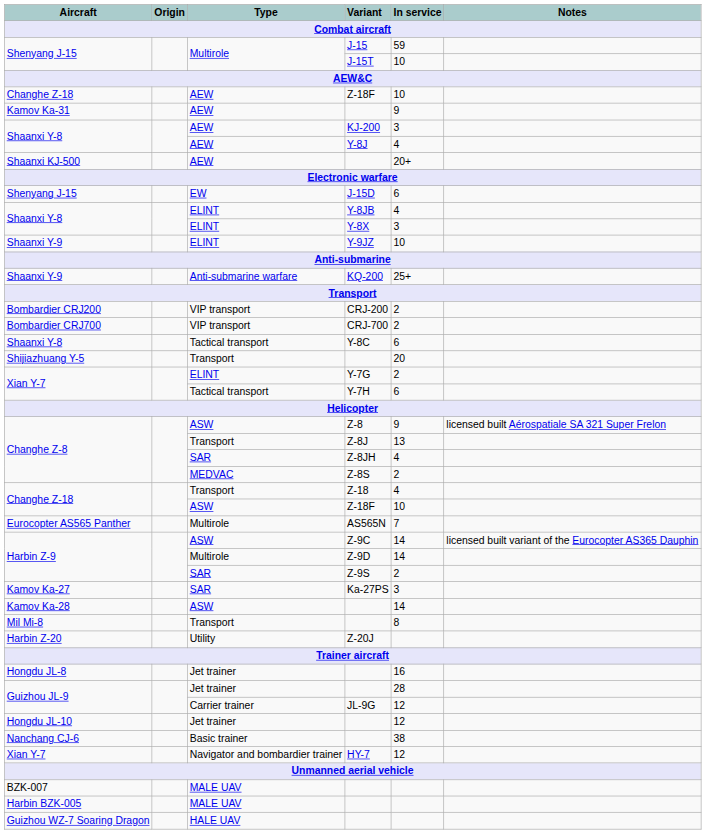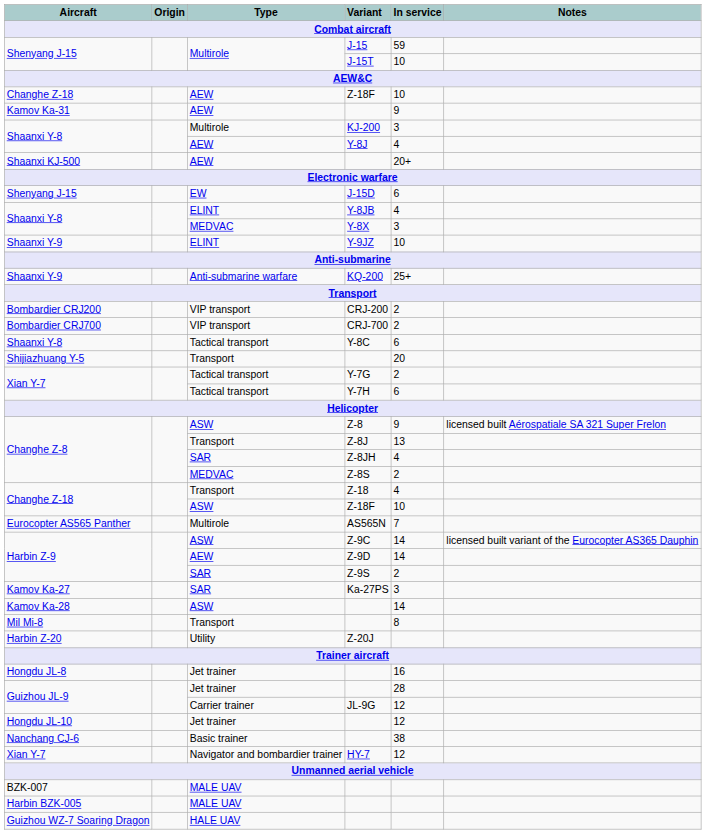(202, 128) AEW -> (209, 128) Multirole
(204, 227) ELINT -> (212, 227) MEDVAC
(204, 375) ELINT -> (229, 375) Tactical transport
(209, 557) Multirole -> (202, 557) AEW
